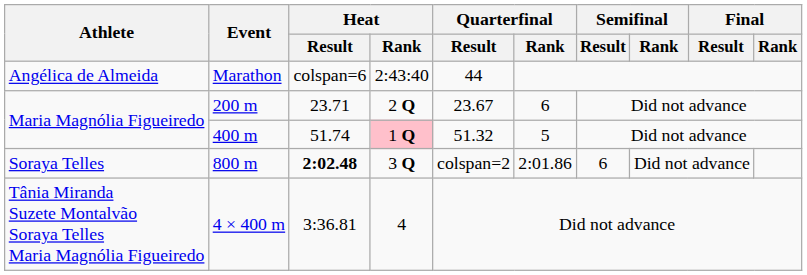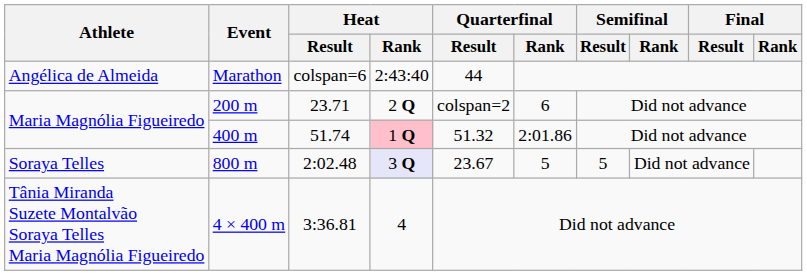(474, 105) 23.67 -> (474, 105) colspan=2
(545, 134) 5 -> (545, 134) 2:01.86
(330, 163) bold -> (330, 163) normal
(402, 163) no background -> (402, 163) lavender background
(474, 163) colspan=2 -> (474, 163) 23.67
(545, 163) 2:01.86 -> (545, 163) 5
(603, 163) 6 -> (603, 163) 5
